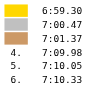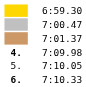(16, 52) normal -> (16, 52) bold
(16, 80) normal -> (16, 80) bold
